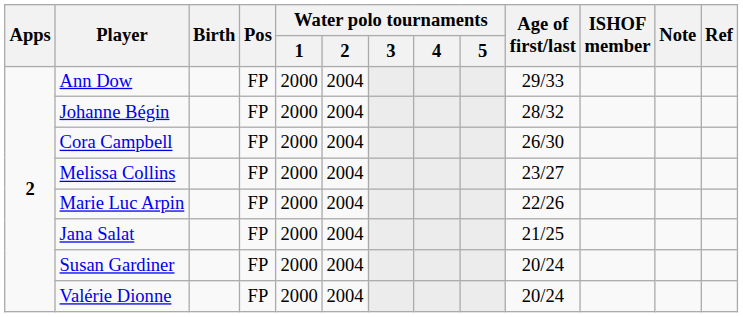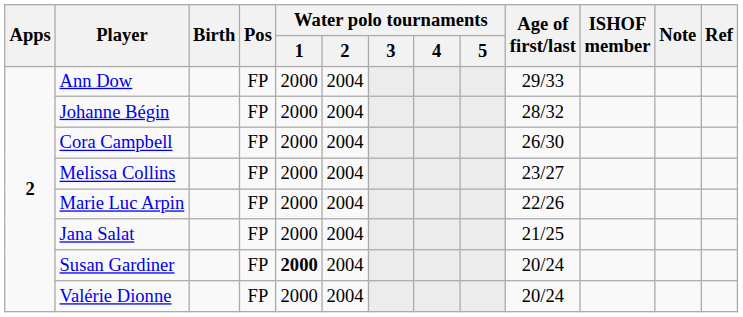(299, 265) normal -> (299, 265) bold
